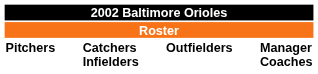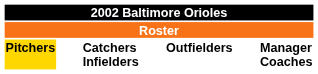(30, 47) no background -> (30, 47) gold background
